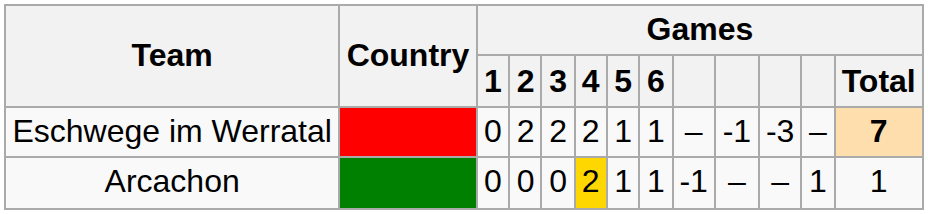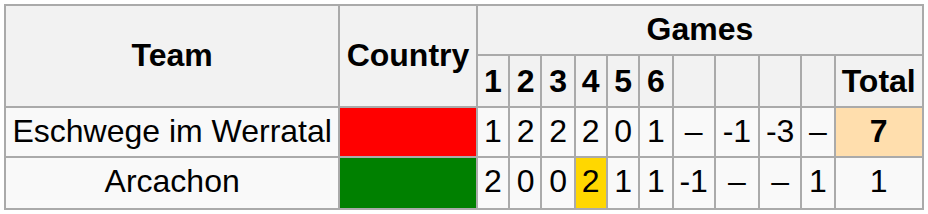(493, 131) 0 -> (493, 131) 1
(623, 131) 1 -> (623, 131) 0
(493, 182) 0 -> (493, 182) 2
